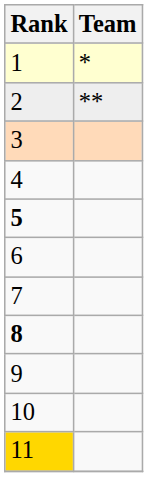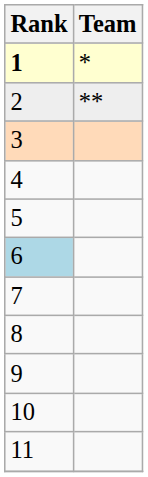(17, 62) normal -> (17, 62) bold
(17, 218) bold -> (17, 218) normal
(17, 256) no background -> (17, 256) lightblue background
(17, 334) bold -> (17, 334) normal
(22, 450) gold background -> (22, 450) no background
